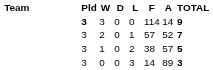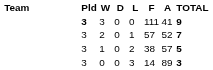(152, 21) 114 -> (151, 21) 111
(168, 21) 14 -> (167, 21) 41
